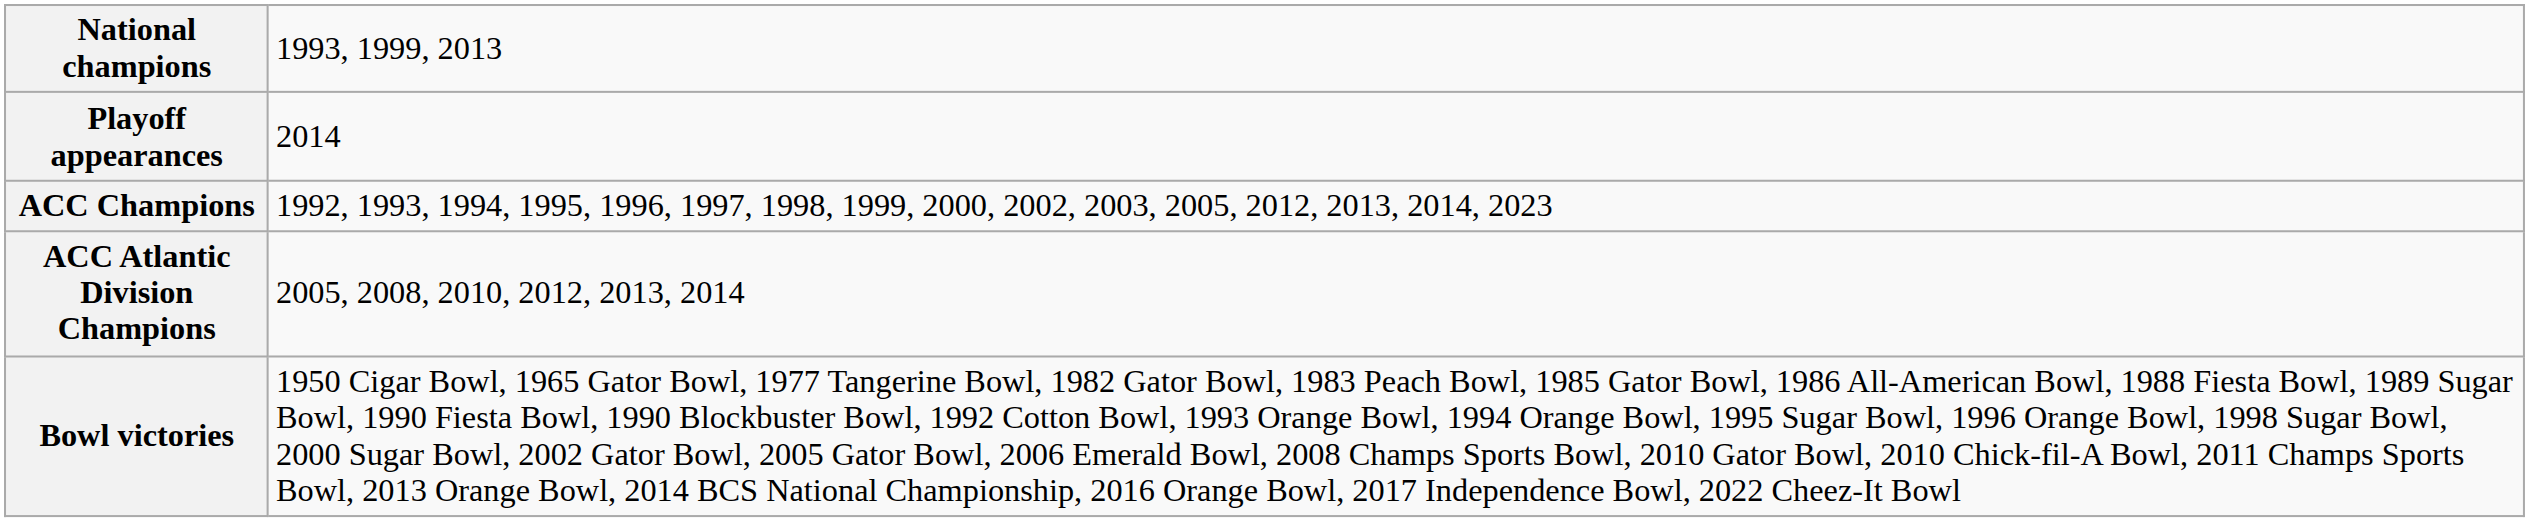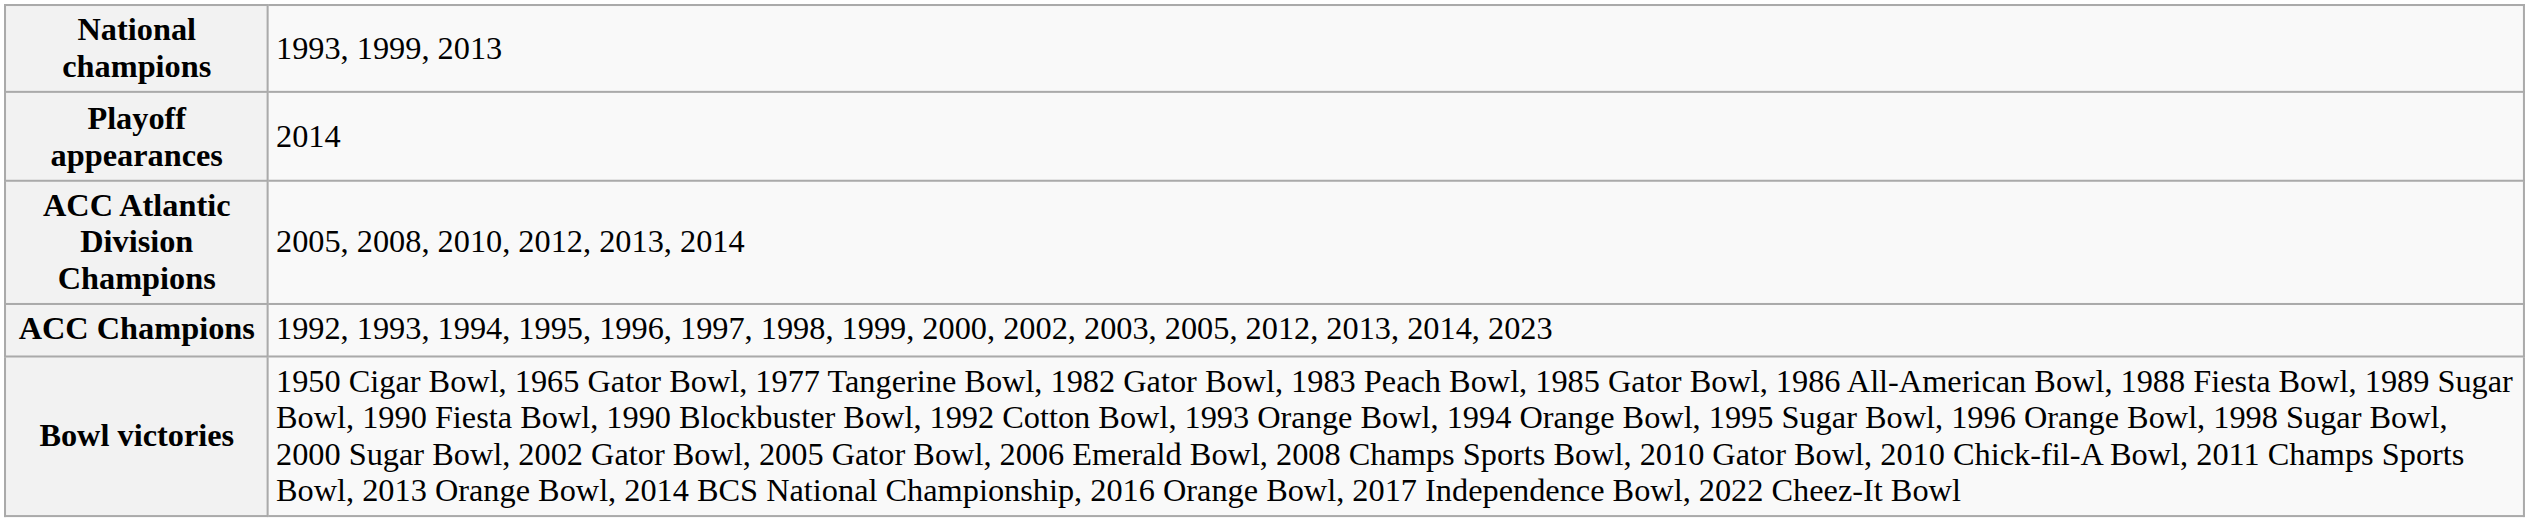rows swapped: (137, 205) <-> (137, 292)
